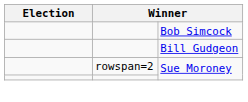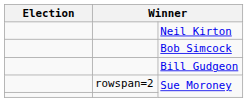+ row: (125, 31)
